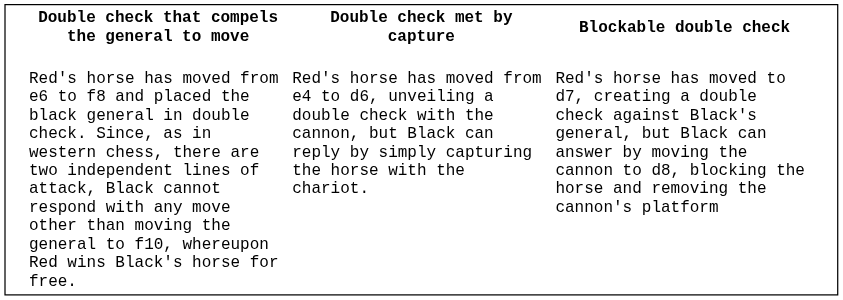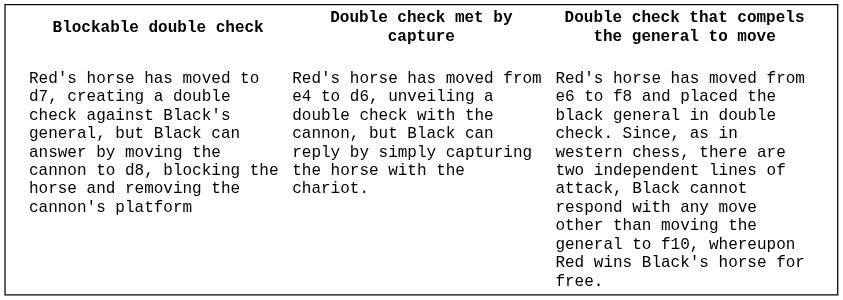columns swapped: (685, 27) <-> (158, 27)
